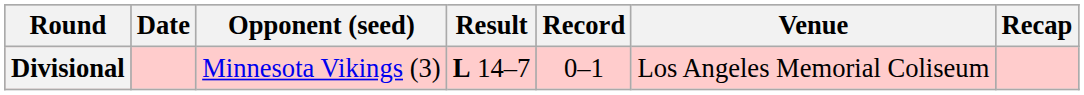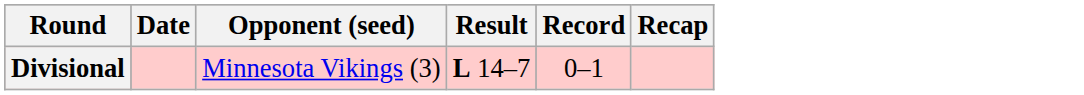- column: (813, 25)
